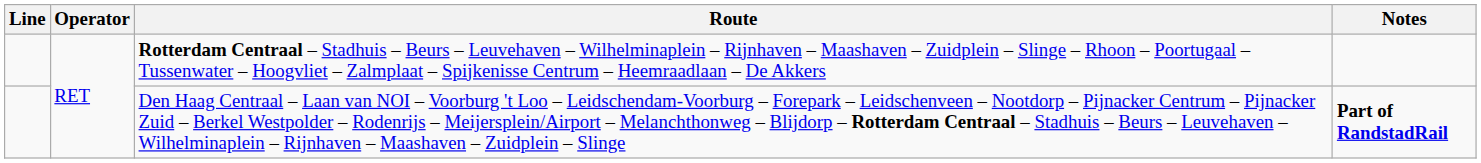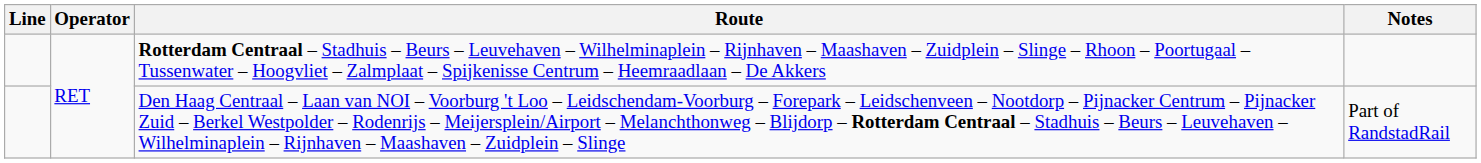(1393, 121) bold -> (1399, 121) normal
